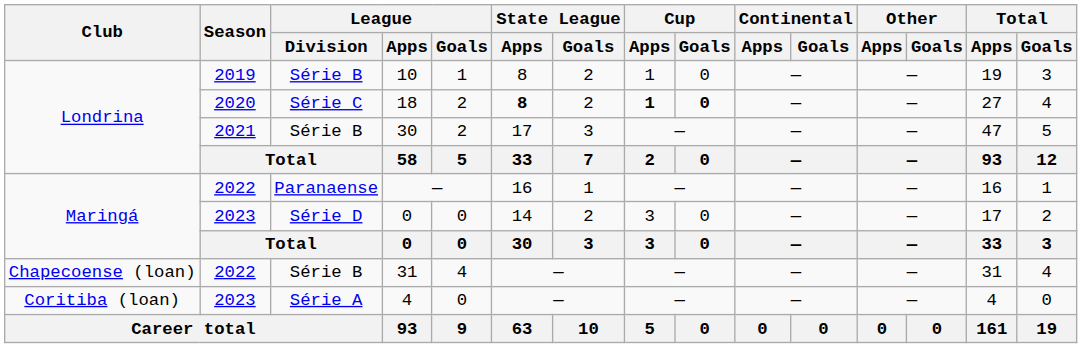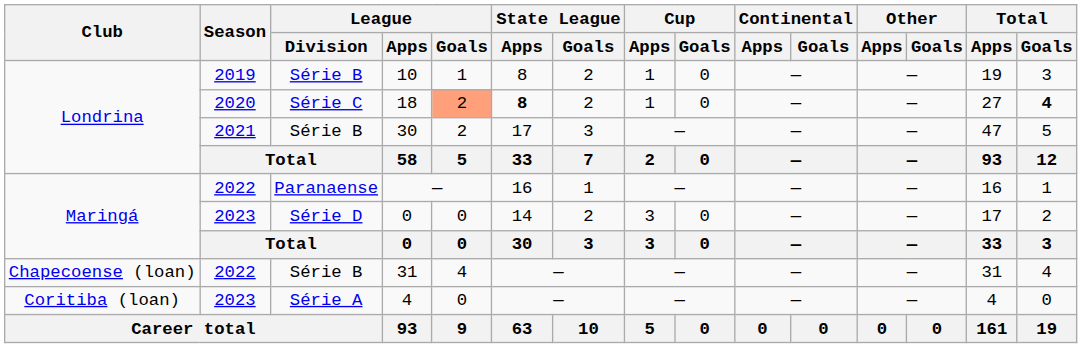(462, 103) no background -> (462, 103) lightsalmon background
(650, 103) bold -> (650, 103) normal
(705, 103) bold -> (705, 103) normal
(1047, 103) normal -> (1047, 103) bold
